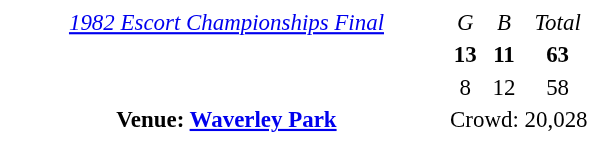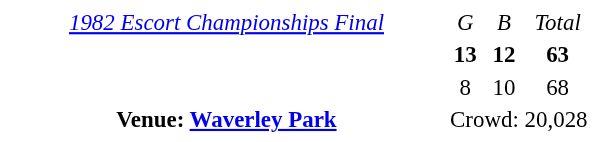(504, 55) 11 -> (504, 55) 12
(504, 87) 12 -> (504, 87) 10
(558, 87) 58 -> (558, 87) 68
